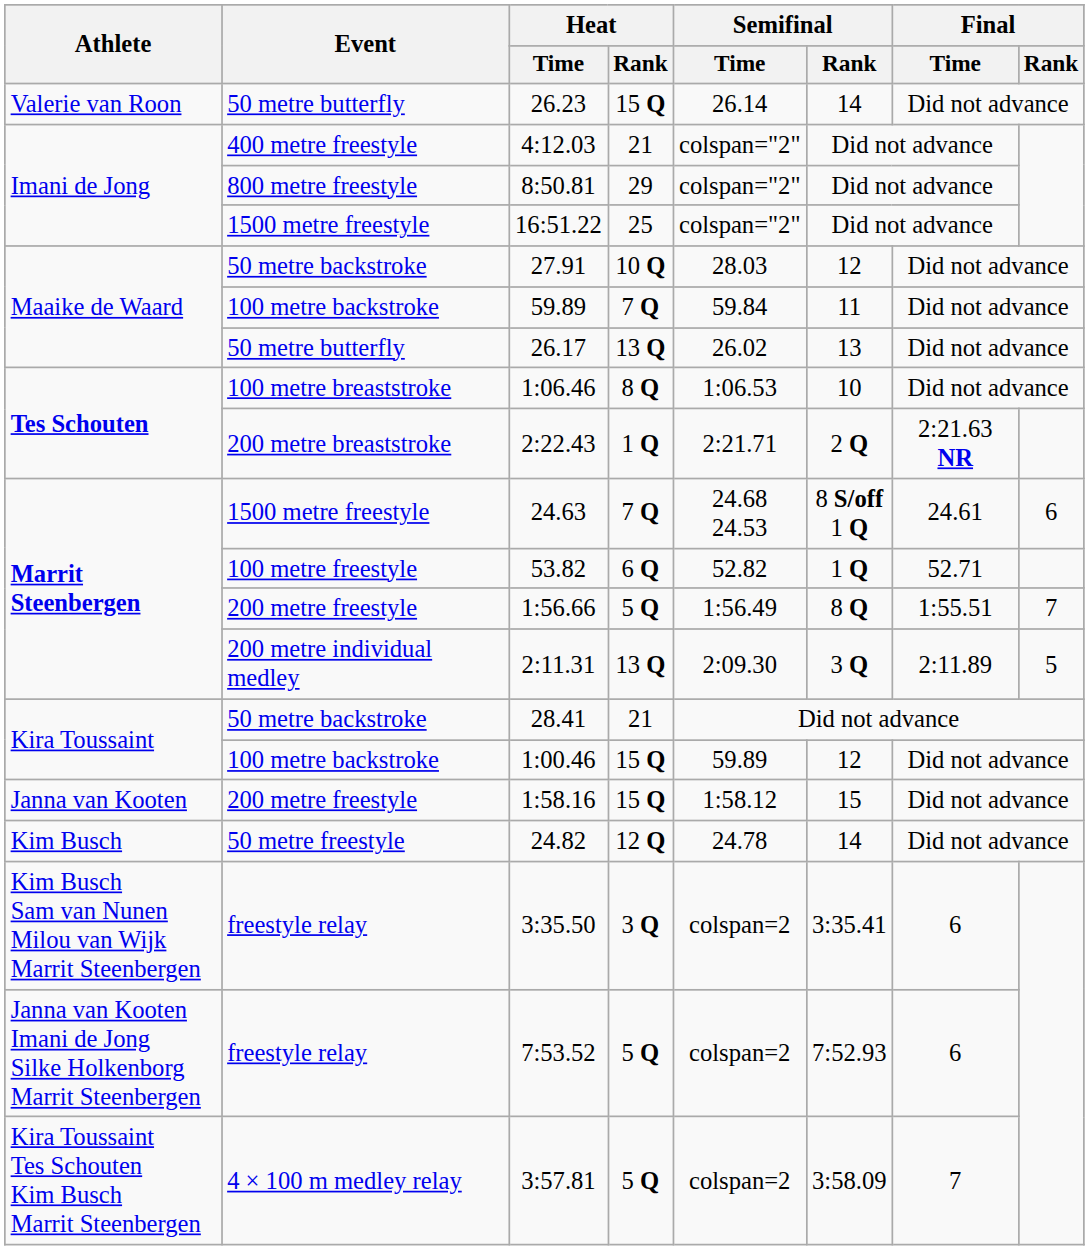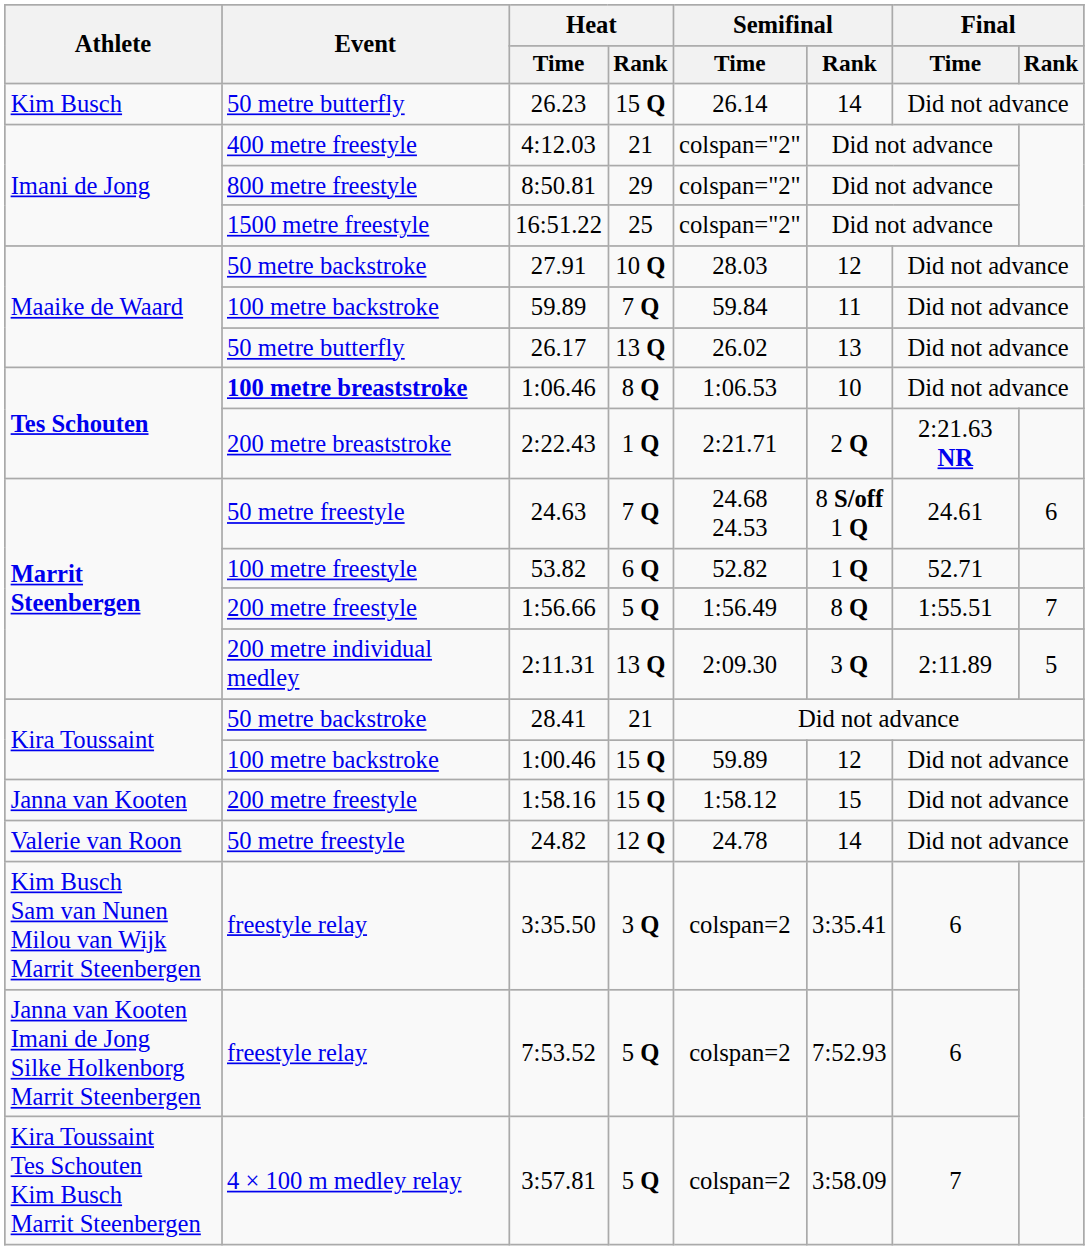(96, 104) Valerie van Roon -> (66, 104) Kim Busch
(339, 388) normal -> (347, 388) bold
(328, 513) 1500 metre freestyle -> (316, 513) 50 metre freestyle
(66, 841) Kim Busch -> (96, 841) Valerie van Roon
